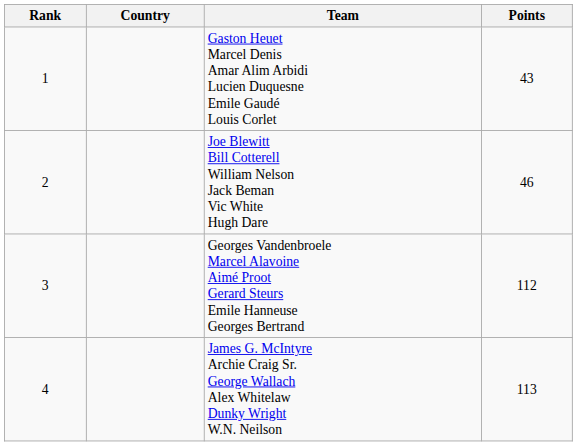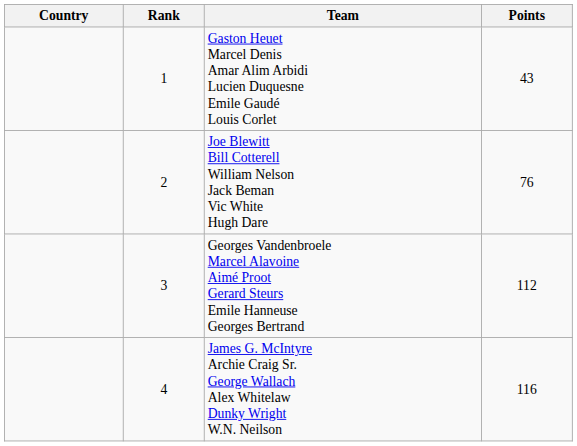columns swapped: (45, 15) <-> (145, 15)
(527, 182) 46 -> (527, 182) 76
(527, 389) 113 -> (527, 389) 116
